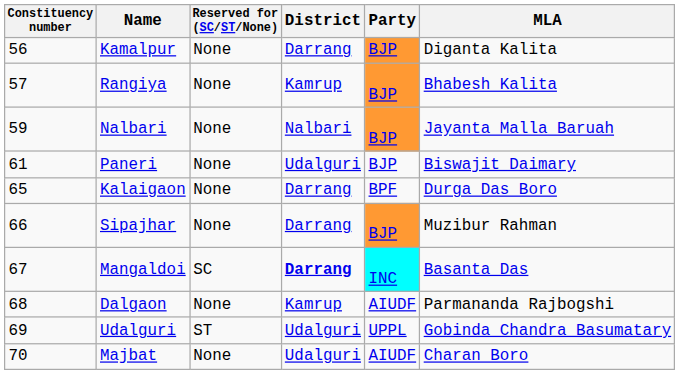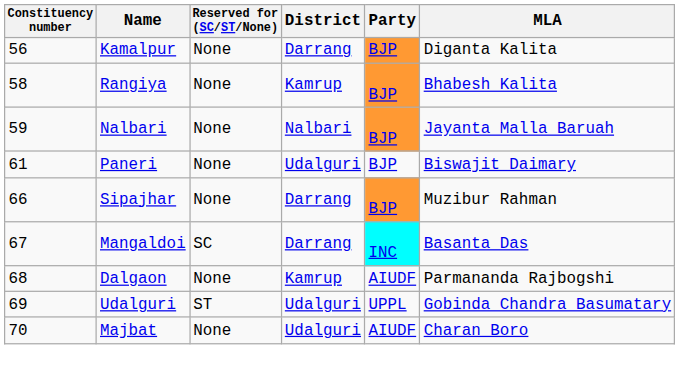(18, 85) 57 -> (18, 85) 58
- row: (143, 190)
(318, 269) bold -> (318, 244) normal
